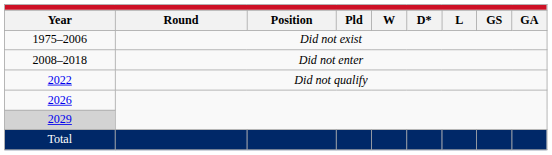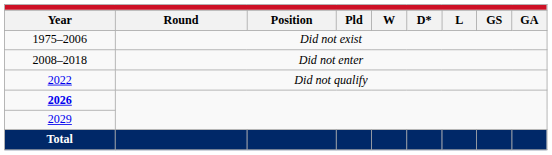(60, 100) normal -> (60, 100) bold
(60, 120) lightgrey background -> (60, 120) no background
(60, 140) normal -> (60, 140) bold
